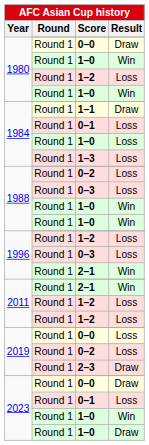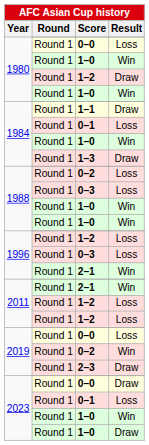(127, 45) Draw -> (127, 45) Loss
(127, 77) Loss -> (127, 77) Draw
(127, 142) Loss -> (127, 142) Win
(127, 158) Loss -> (127, 158) Draw
(127, 352) Loss -> (127, 352) Win
